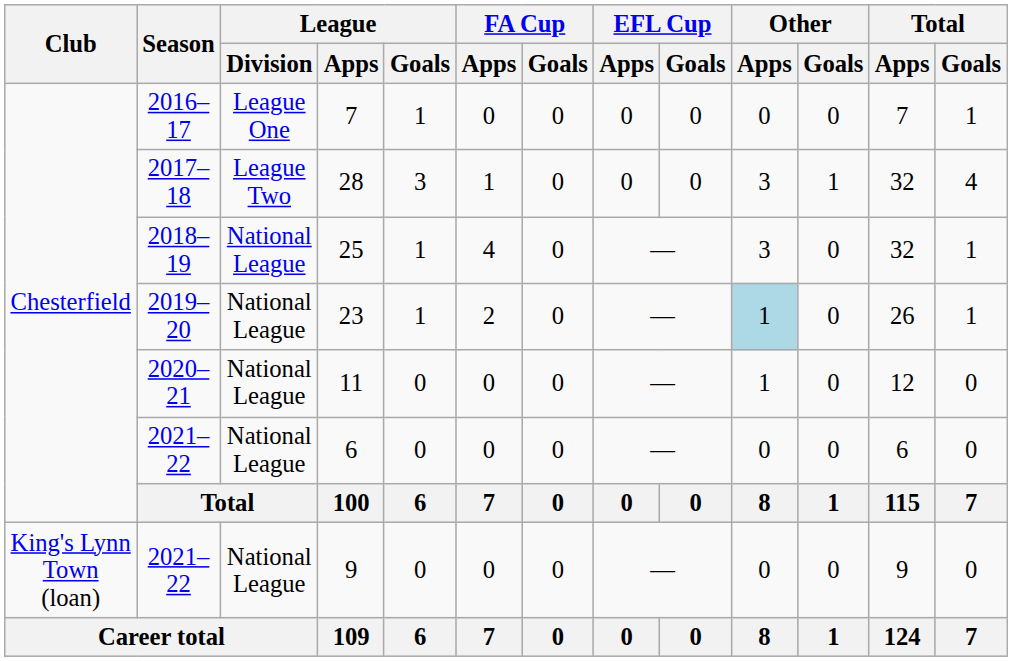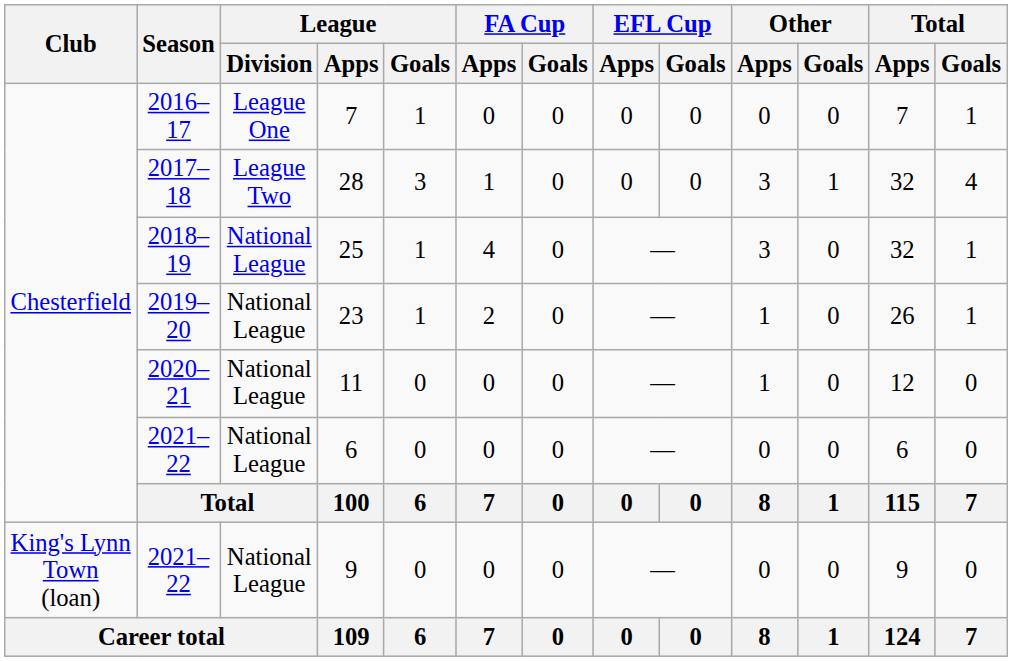(764, 316) lightblue background -> (764, 316) no background
